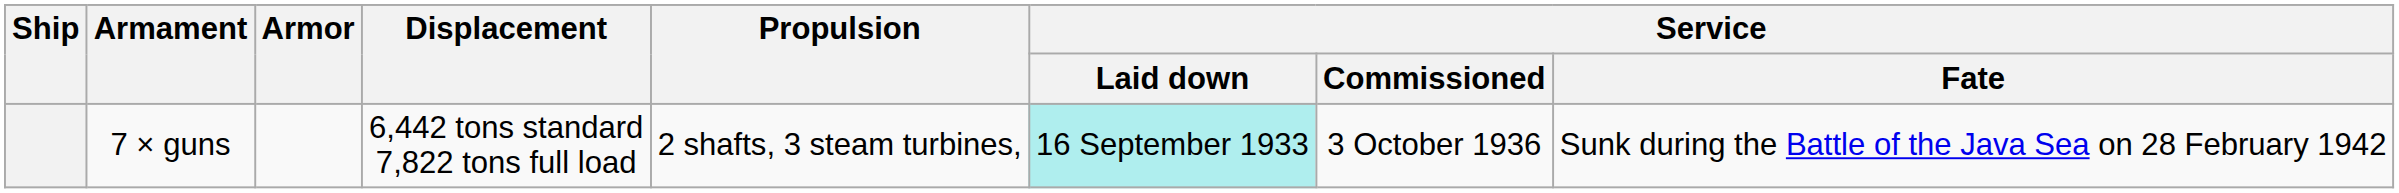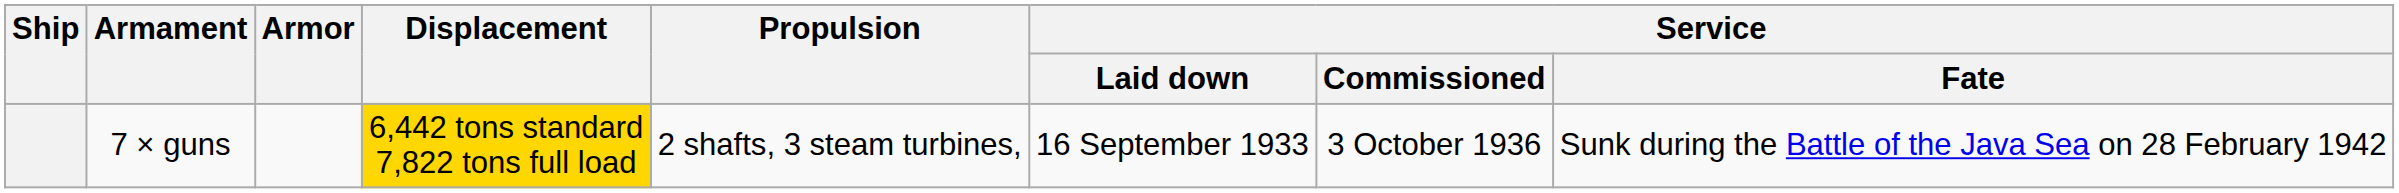(506, 145) no background -> (506, 145) gold background
(1172, 145) paleturquoise background -> (1172, 145) no background
